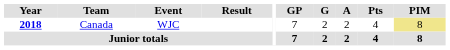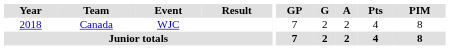(31, 24) bold -> (31, 24) normal
(420, 24) khaki background -> (420, 24) no background
